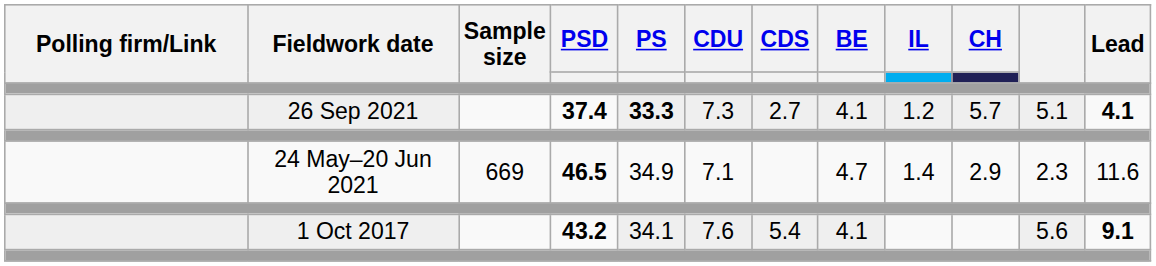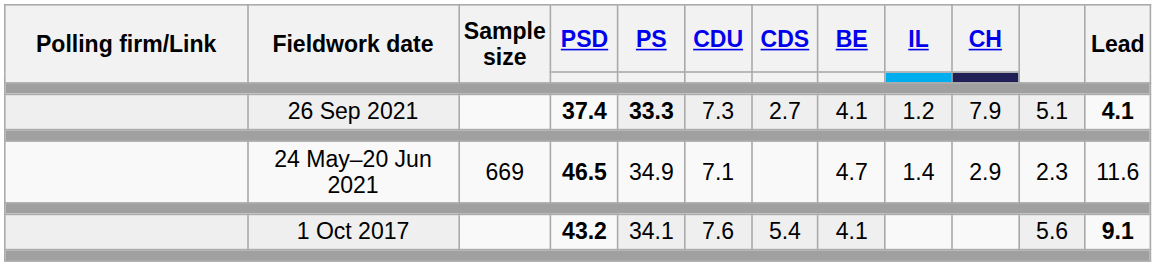(985, 112) 5.7 -> (985, 112) 7.9
